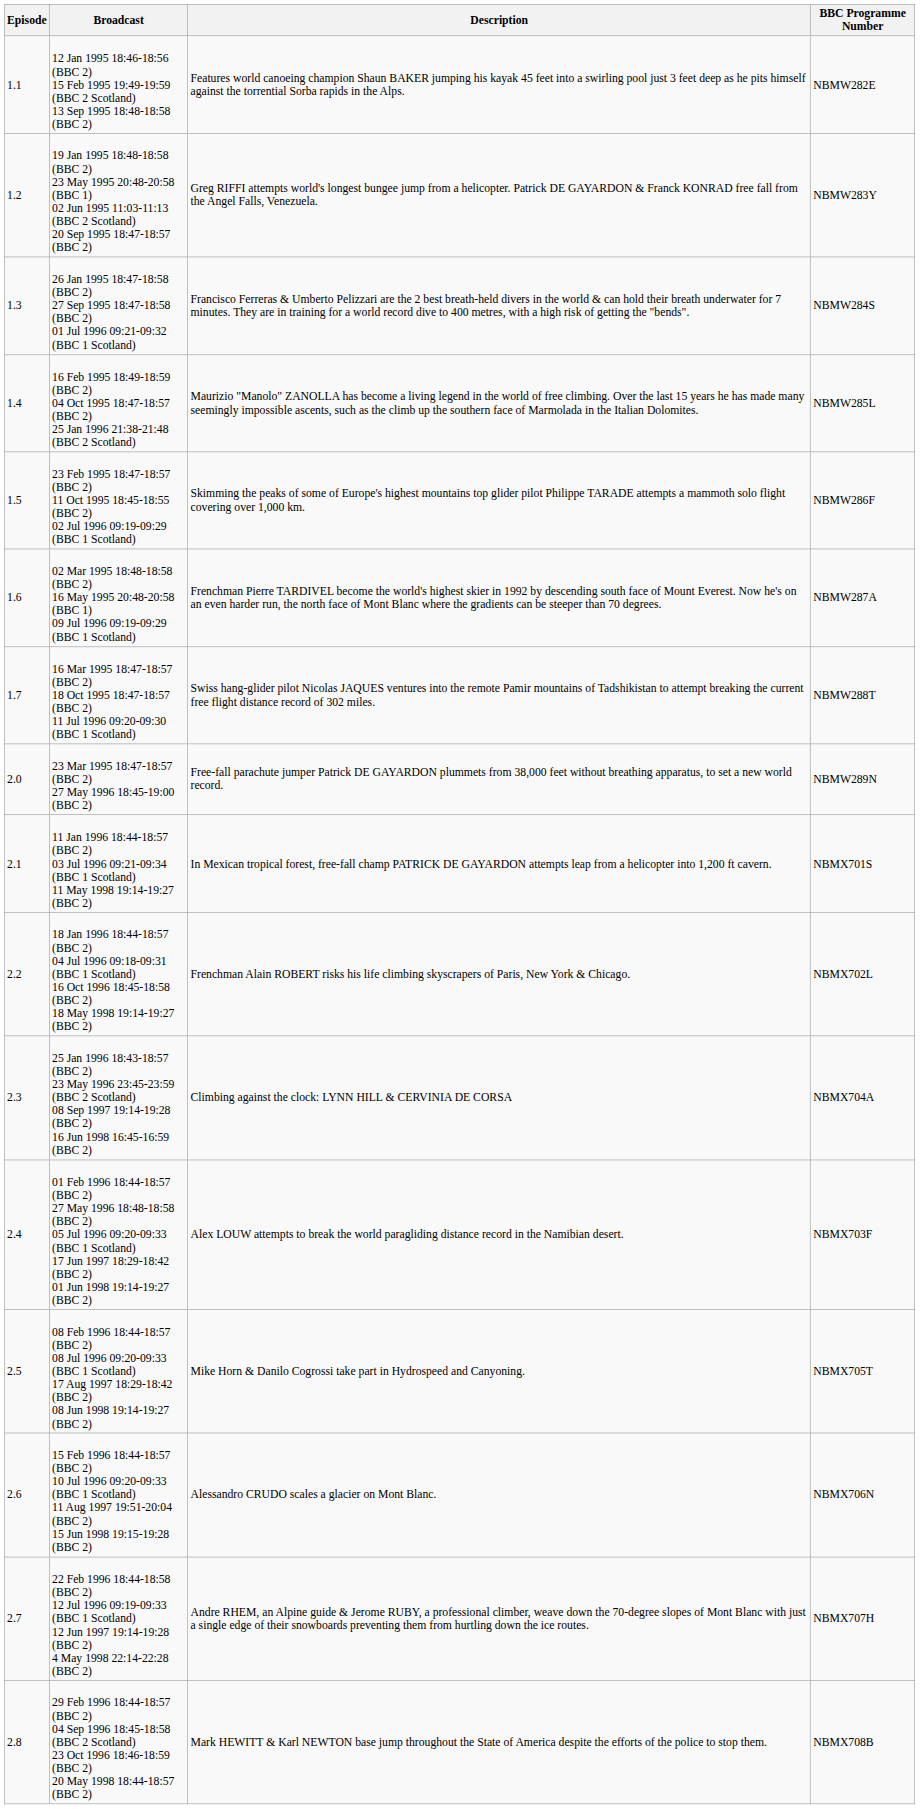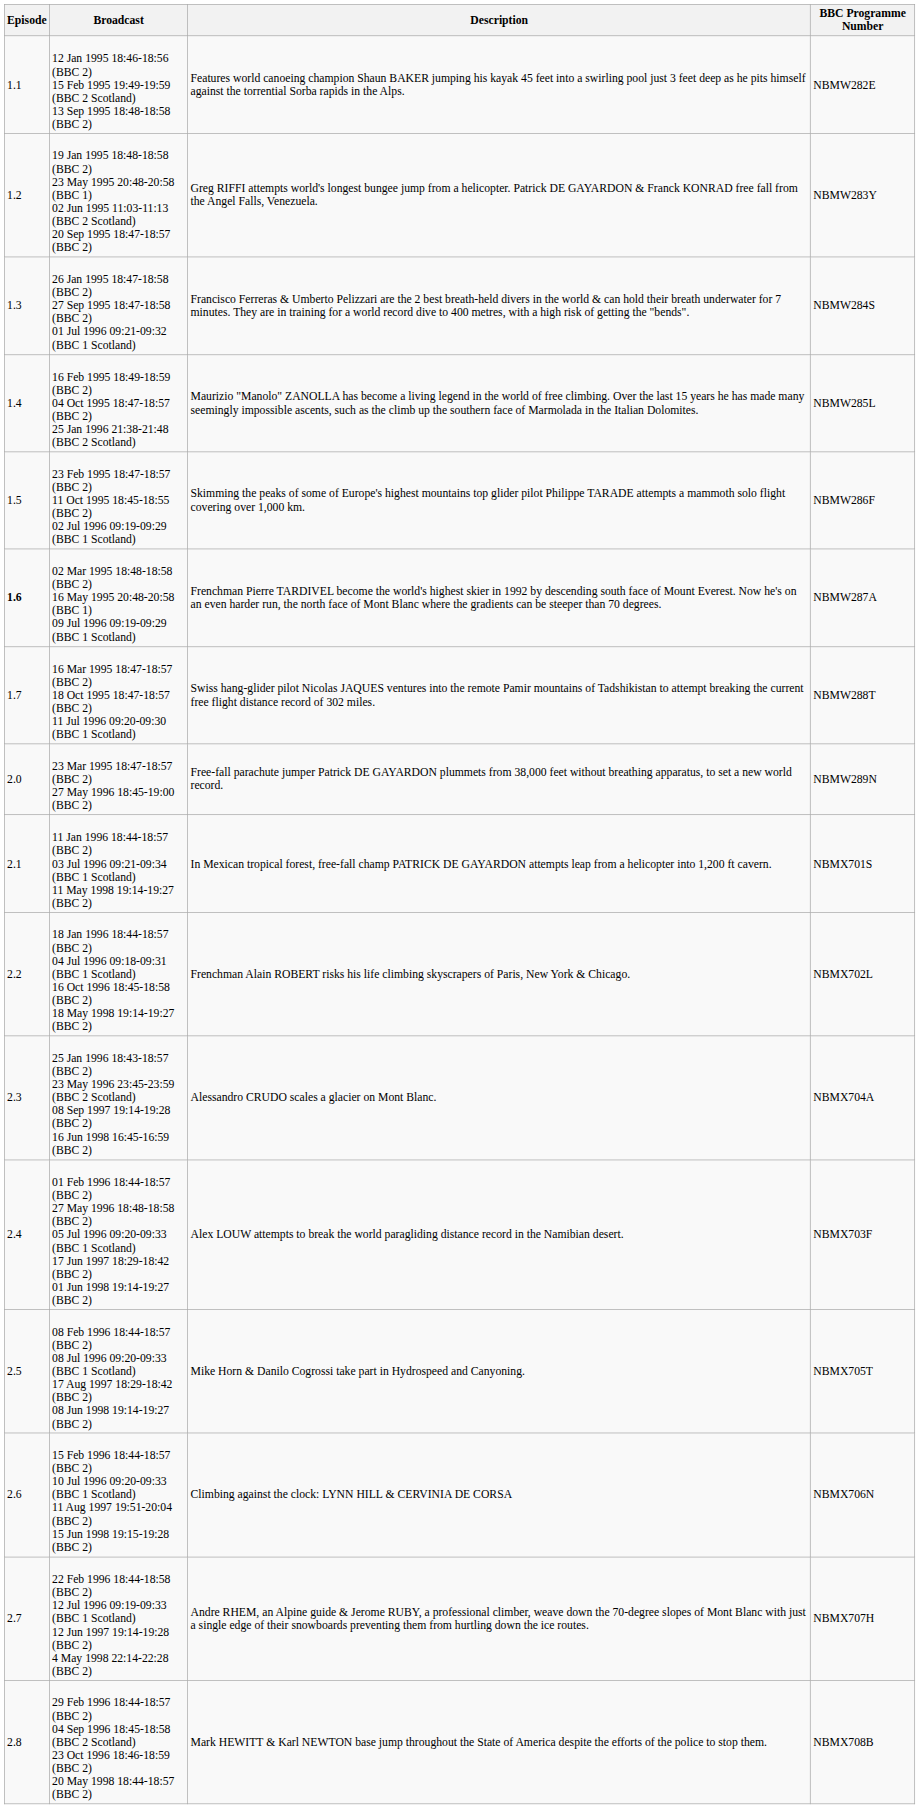(14, 597) normal -> (14, 597) bold
(351, 1097) Climbing against the clock: LYNN HILL & CERVINIA DE CORSA -> (313, 1097) Alessandro CRUDO scales a glacier on Mont Blanc.
(313, 1495) Alessandro CRUDO scales a glacier on Mont Blanc. -> (351, 1495) Climbing against the clock: LYNN HILL & CERVINIA DE CORSA
